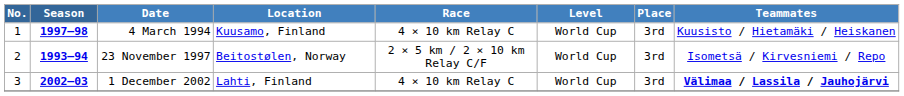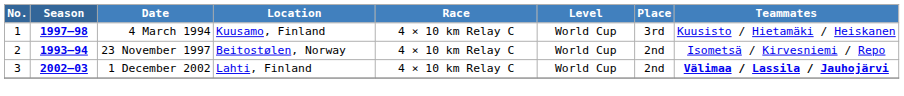(456, 57) 2 × 5 km / 2 × 10 km Relay C/F -> (456, 51) 4 × 10 km Relay C
(654, 57) 3rd -> (654, 51) 2nd
(654, 82) 3rd -> (654, 69) 2nd
